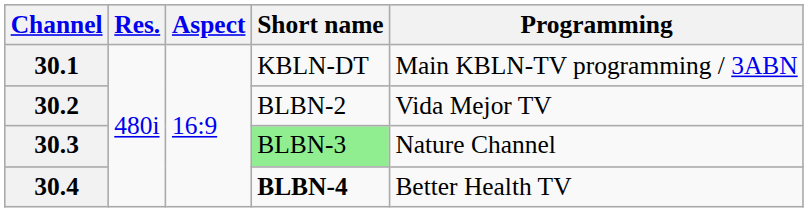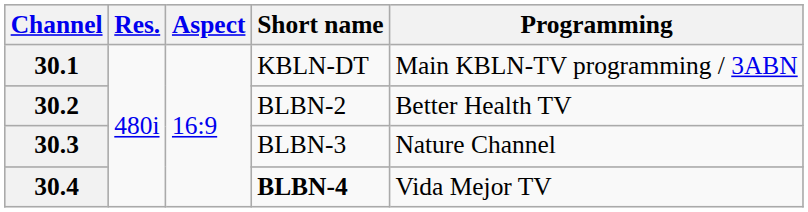(474, 105) Vida Mejor TV -> (483, 105) Better Health TV
(302, 145) lightgreen background -> (302, 145) no background
(483, 186) Better Health TV -> (474, 186) Vida Mejor TV
